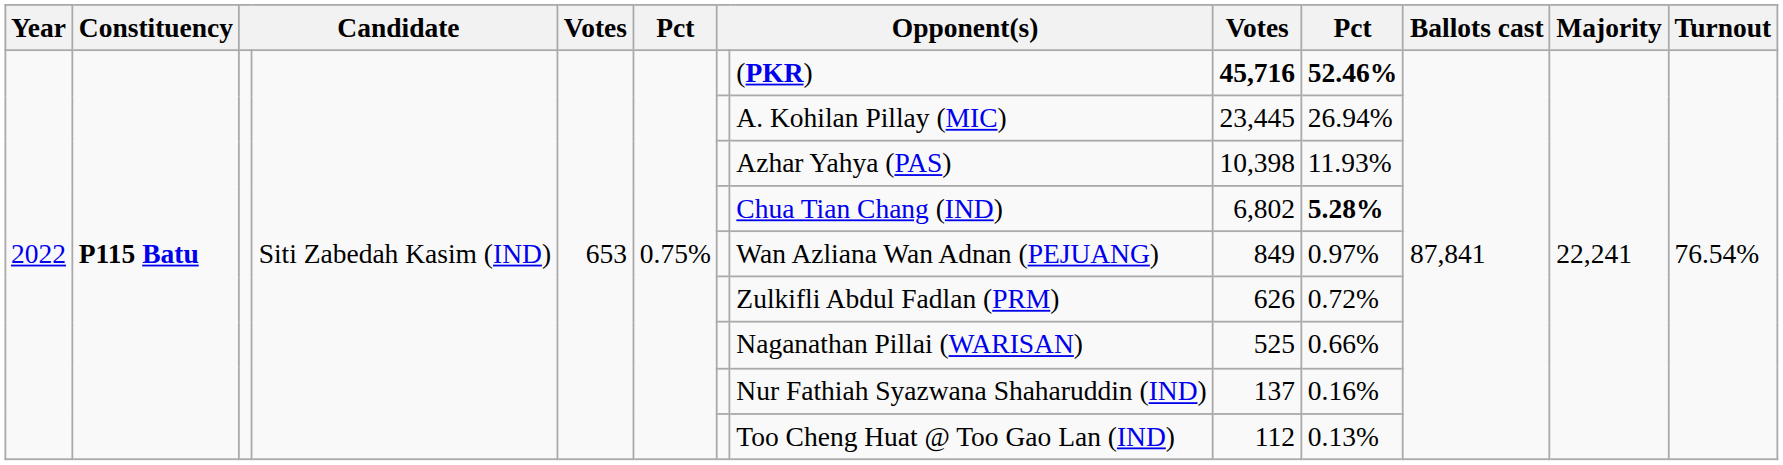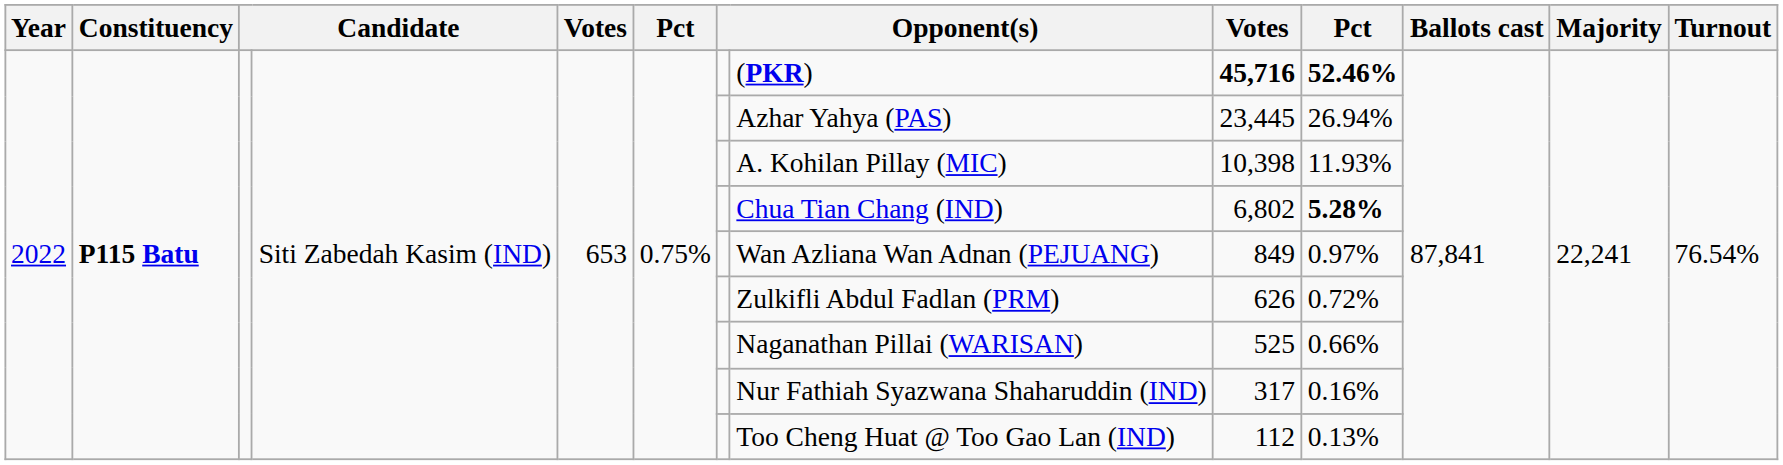(872, 117) A. Kohilan Pillay (MIC) -> (844, 117) Azhar Yahya (PAS)
(844, 163) Azhar Yahya (PAS) -> (872, 163) A. Kohilan Pillay (MIC)
(1274, 390) 137 -> (1274, 390) 317
